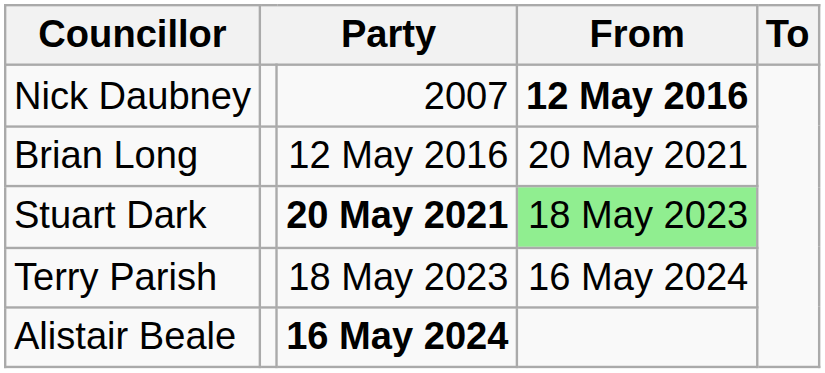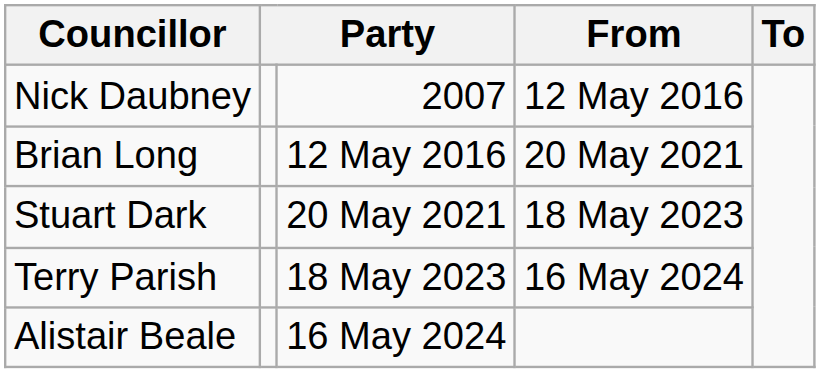(637, 95) bold -> (634, 95) normal
(397, 215) bold -> (396, 215) normal
(638, 215) lightgreen background -> (634, 215) no background
(397, 336) bold -> (396, 336) normal
